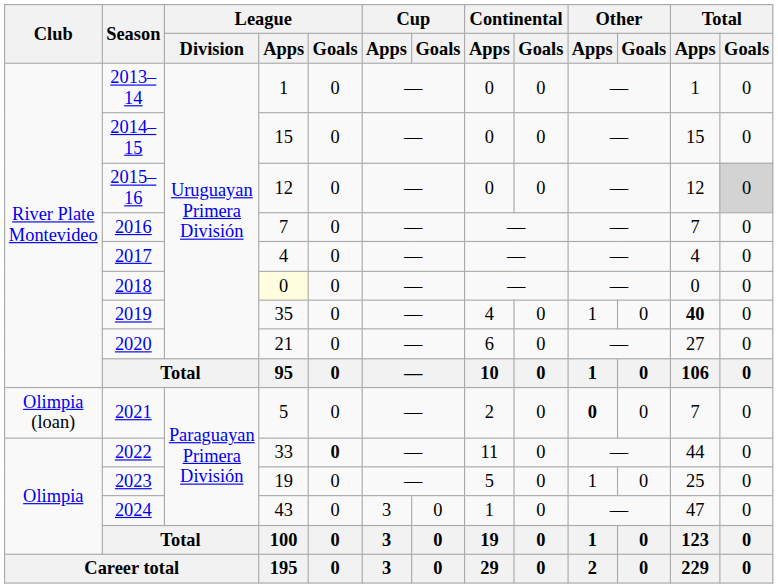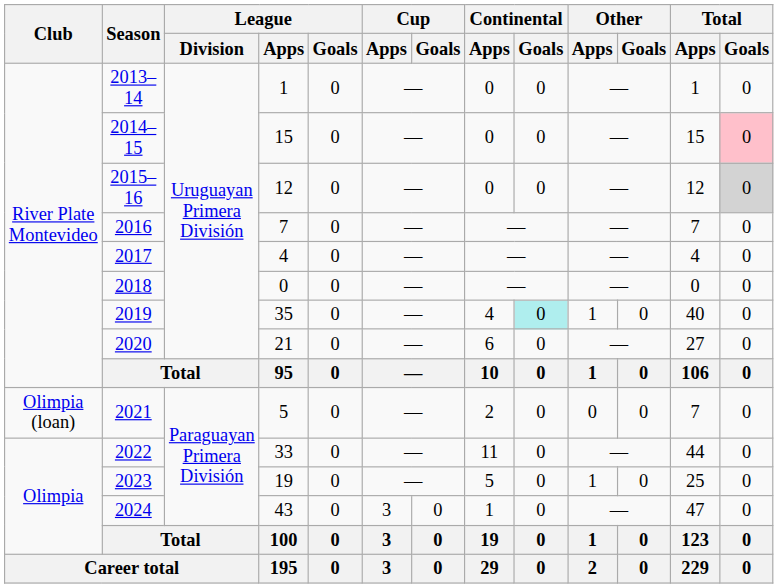(747, 137) no background -> (747, 137) pink background
(284, 285) lightyellow background -> (284, 285) no background
(541, 314) no background -> (541, 314) paleturquoise background
(695, 314) bold -> (695, 314) normal
(592, 412) bold -> (592, 412) normal
(335, 452) bold -> (335, 452) normal
